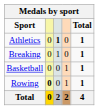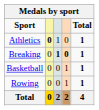(49, 39) normal -> (49, 39) bold
(58, 39) bold -> (58, 39) normal
(58, 54) normal -> (58, 54) bold
(66, 54) normal -> (66, 54) bold
(49, 83) bold -> (49, 83) normal
